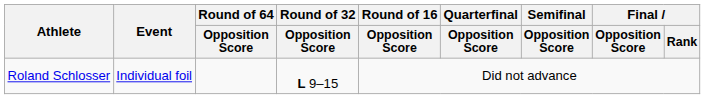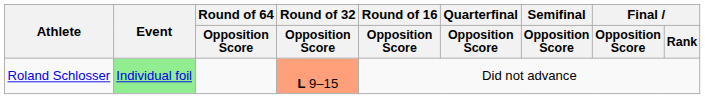(154, 76) no background -> (154, 76) lightgreen background
(318, 84) no background -> (318, 84) lightsalmon background
